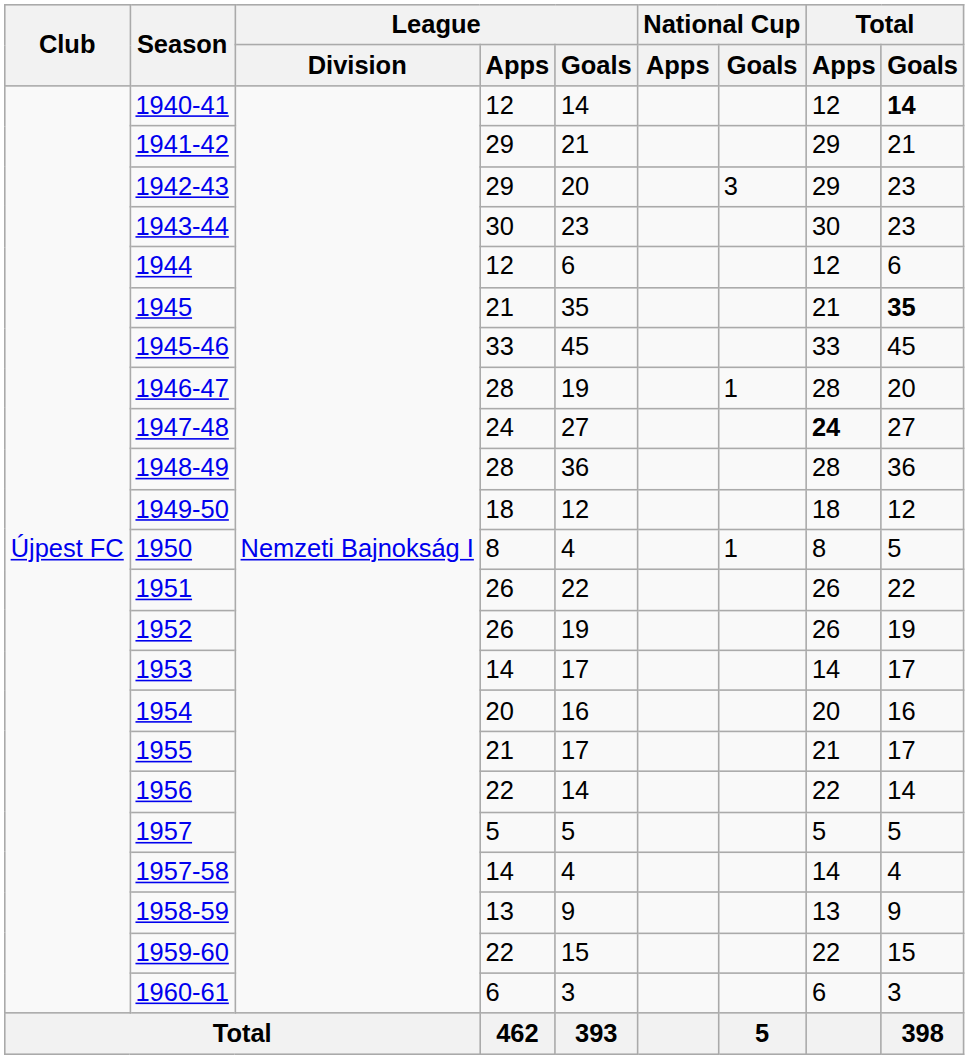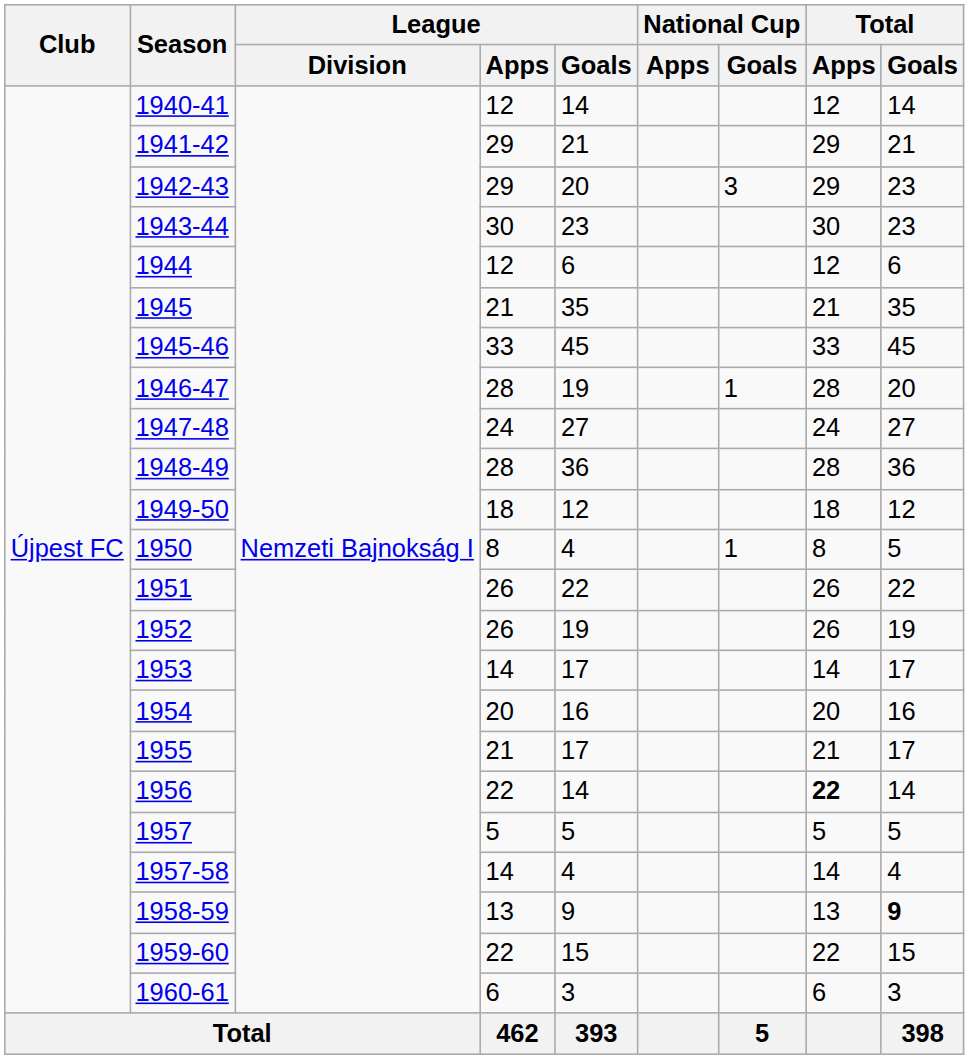(901, 105) bold -> (901, 105) normal
(901, 307) bold -> (901, 307) normal
(826, 428) bold -> (826, 428) normal
(826, 791) normal -> (826, 791) bold
(894, 912) normal -> (894, 912) bold
